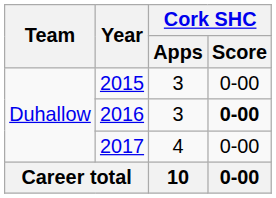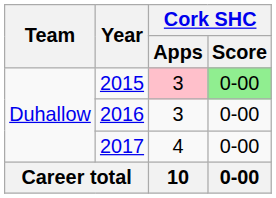(178, 83) no background -> (178, 83) pink background
(240, 83) no background -> (240, 83) lightgreen background
(240, 114) bold -> (240, 114) normal
